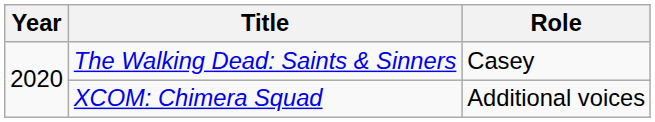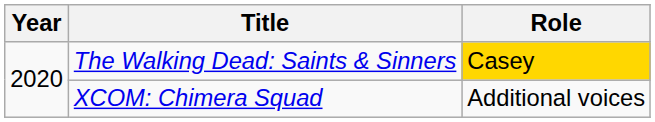(501, 60) no background -> (501, 60) gold background
